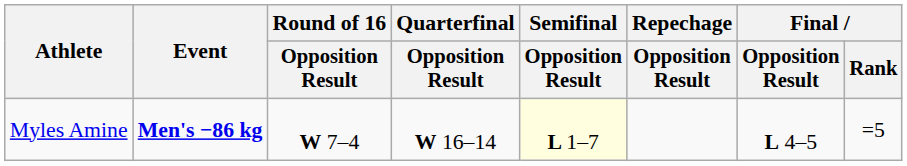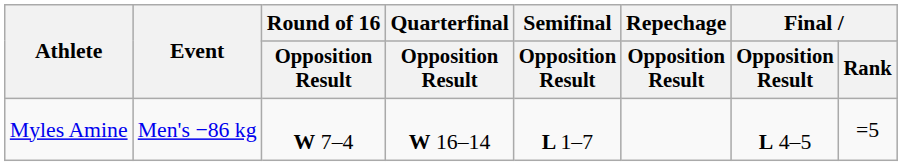(200, 129) bold -> (197, 129) normal
(573, 142) lightyellow background -> (567, 142) no background
